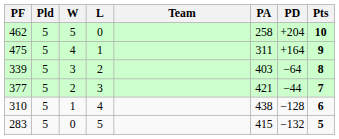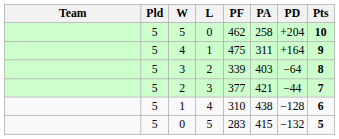columns swapped: (182, 13) <-> (18, 13)
